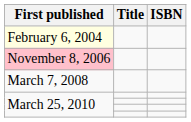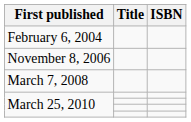(55, 37) lightyellow background -> (55, 37) no background
(59, 59) pink background -> (59, 59) no background
